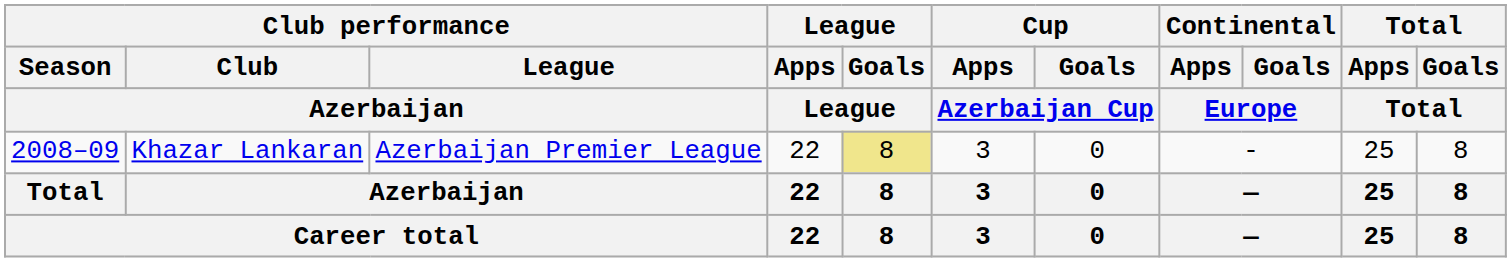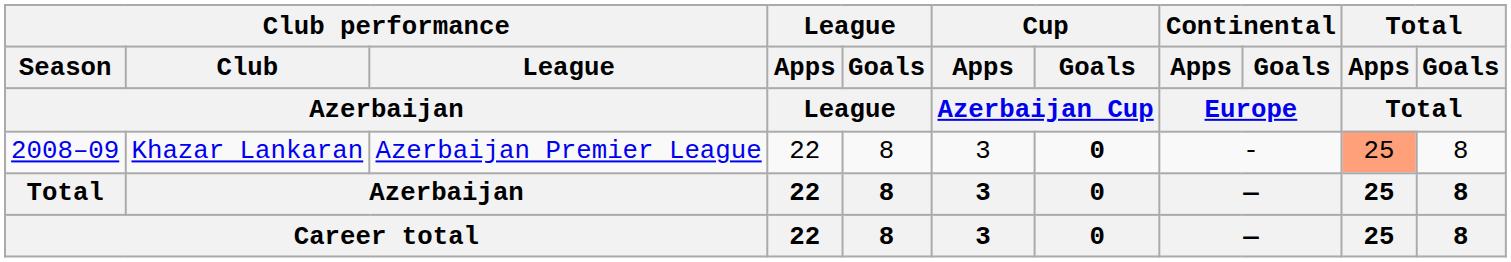(887, 152) khaki background -> (887, 152) no background
(1097, 152) normal -> (1097, 152) bold
(1379, 152) no background -> (1379, 152) lightsalmon background
